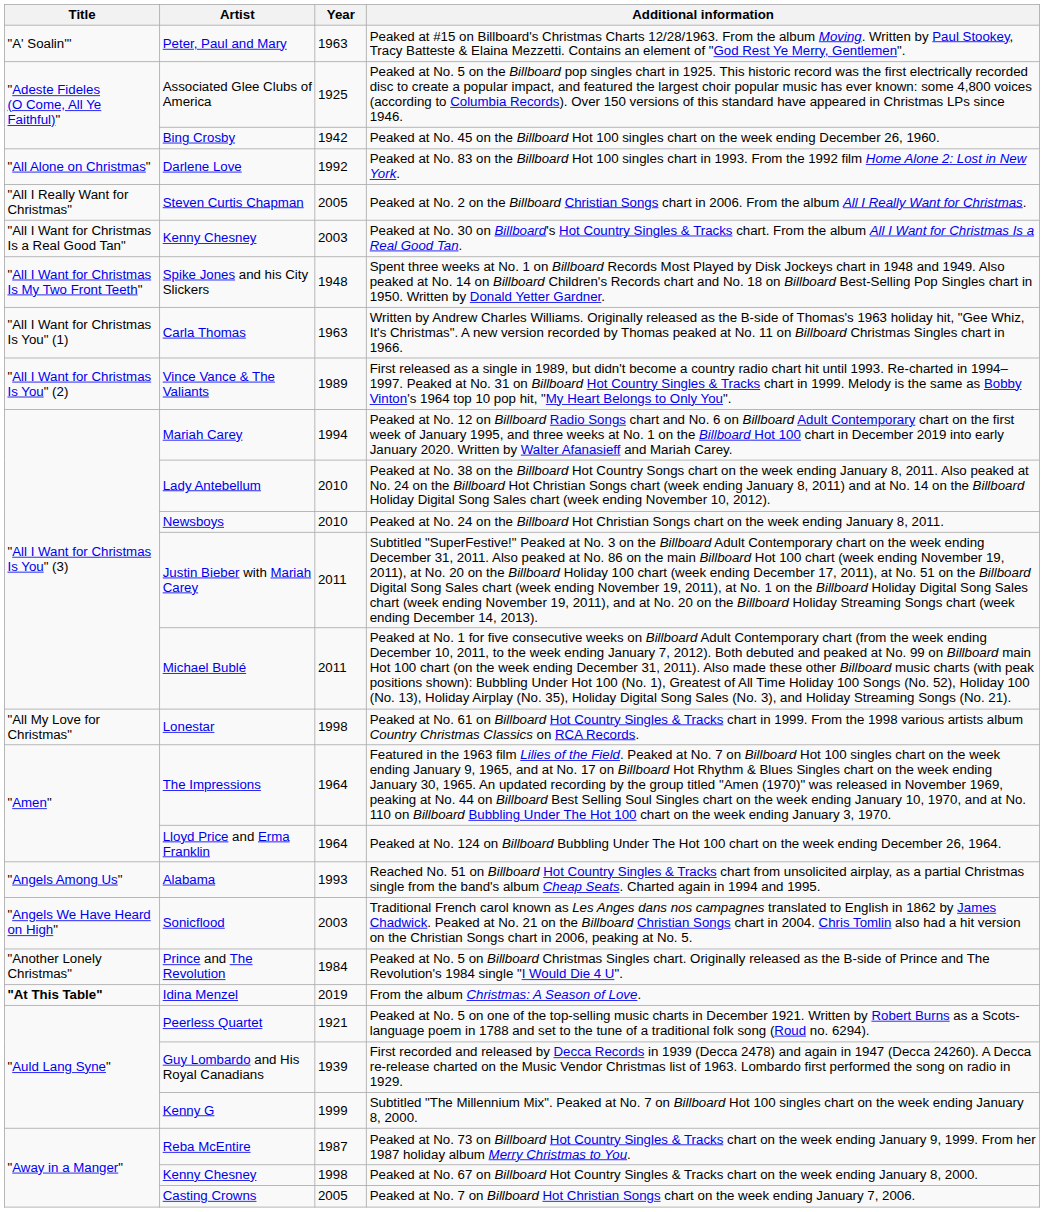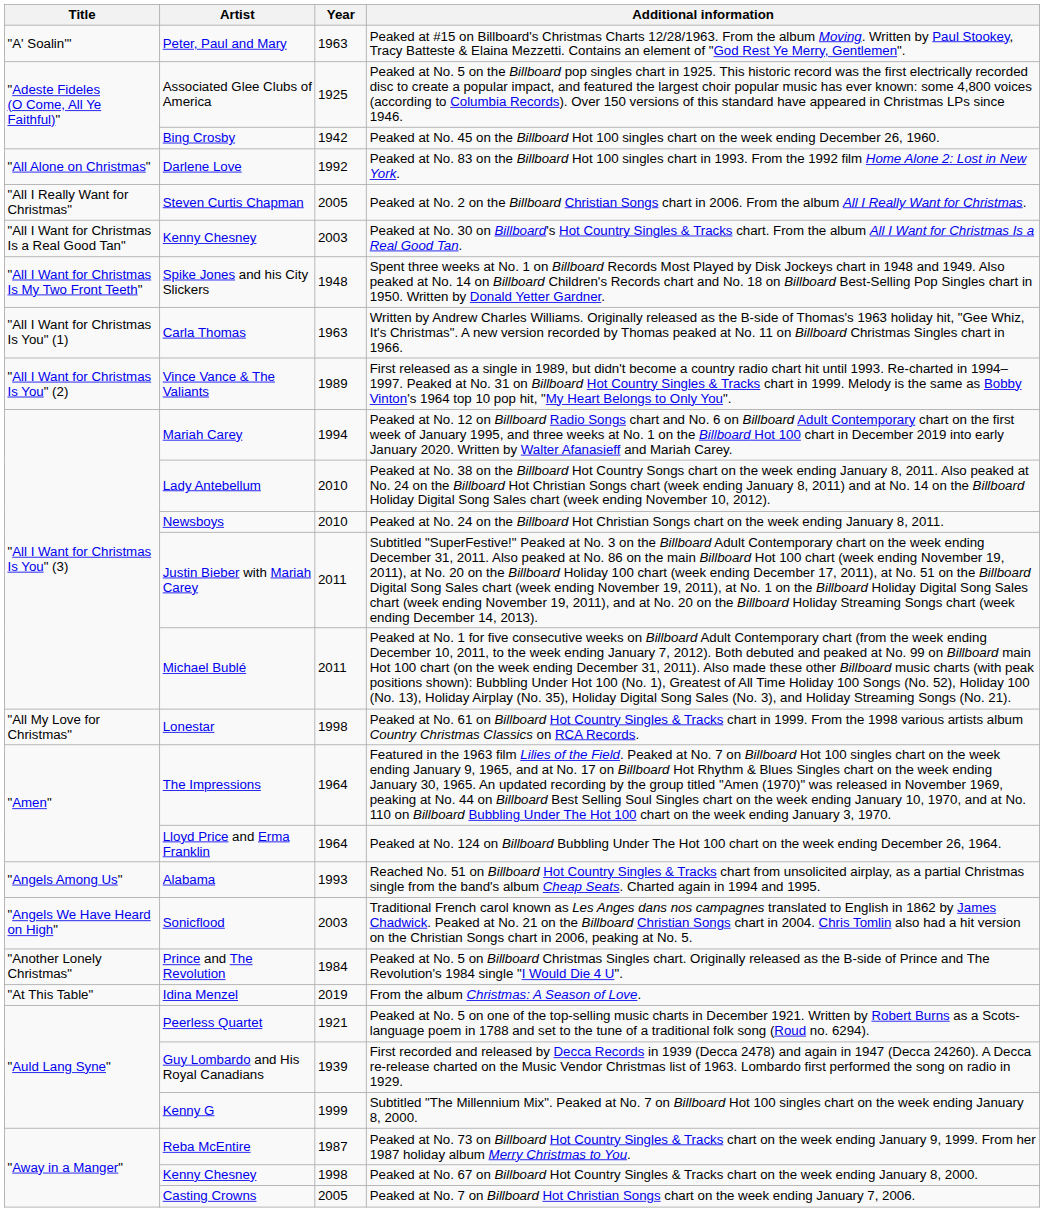(55, 995) bold -> (50, 995) normal
